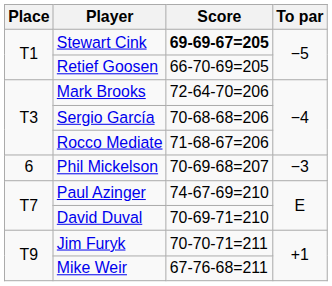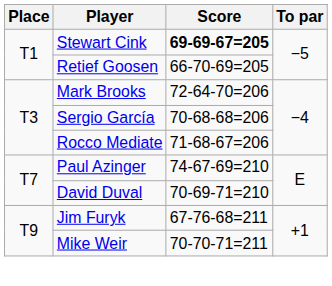- row: (107, 167)
(219, 243) 70-70-71=211 -> (219, 218) 67-76-68=211
(219, 268) 67-76-68=211 -> (219, 243) 70-70-71=211
